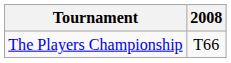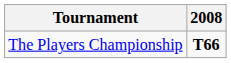(206, 44) normal -> (206, 44) bold
